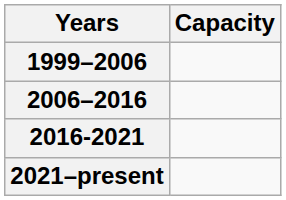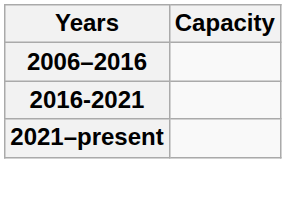- row: (87, 61)
